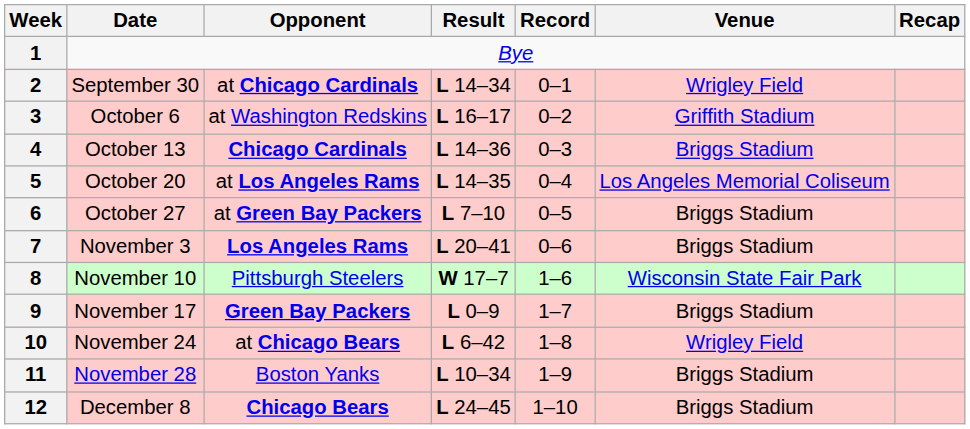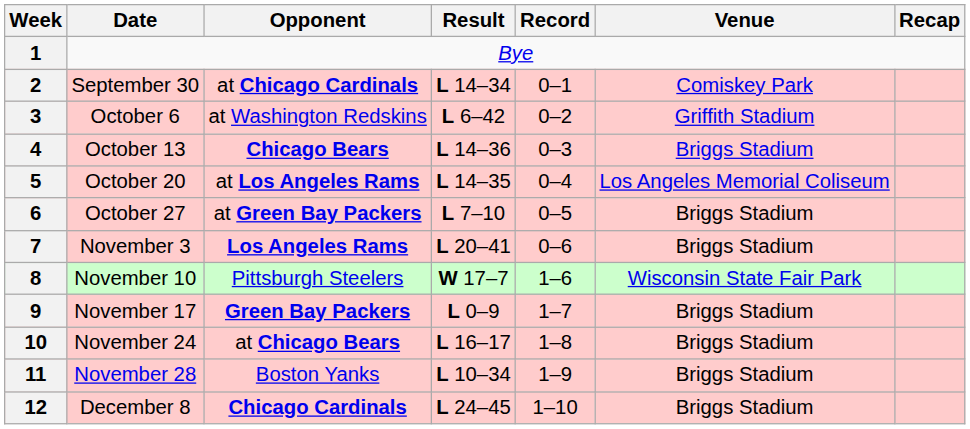(745, 85) Wrigley Field -> (745, 85) Comiskey Park
(473, 117) L 16–17 -> (473, 117) L 6–42
(318, 149) Chicago Cardinals -> (318, 149) Chicago Bears
(473, 342) L 6–42 -> (473, 342) L 16–17
(745, 342) Wrigley Field -> (745, 342) Briggs Stadium
(318, 407) Chicago Bears -> (318, 407) Chicago Cardinals
